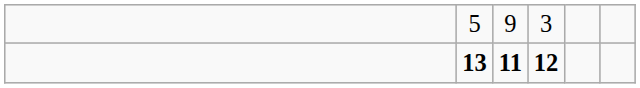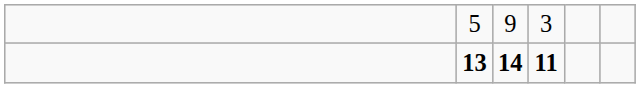(510, 62) 11 -> (510, 62) 14
(546, 62) 12 -> (546, 62) 11
